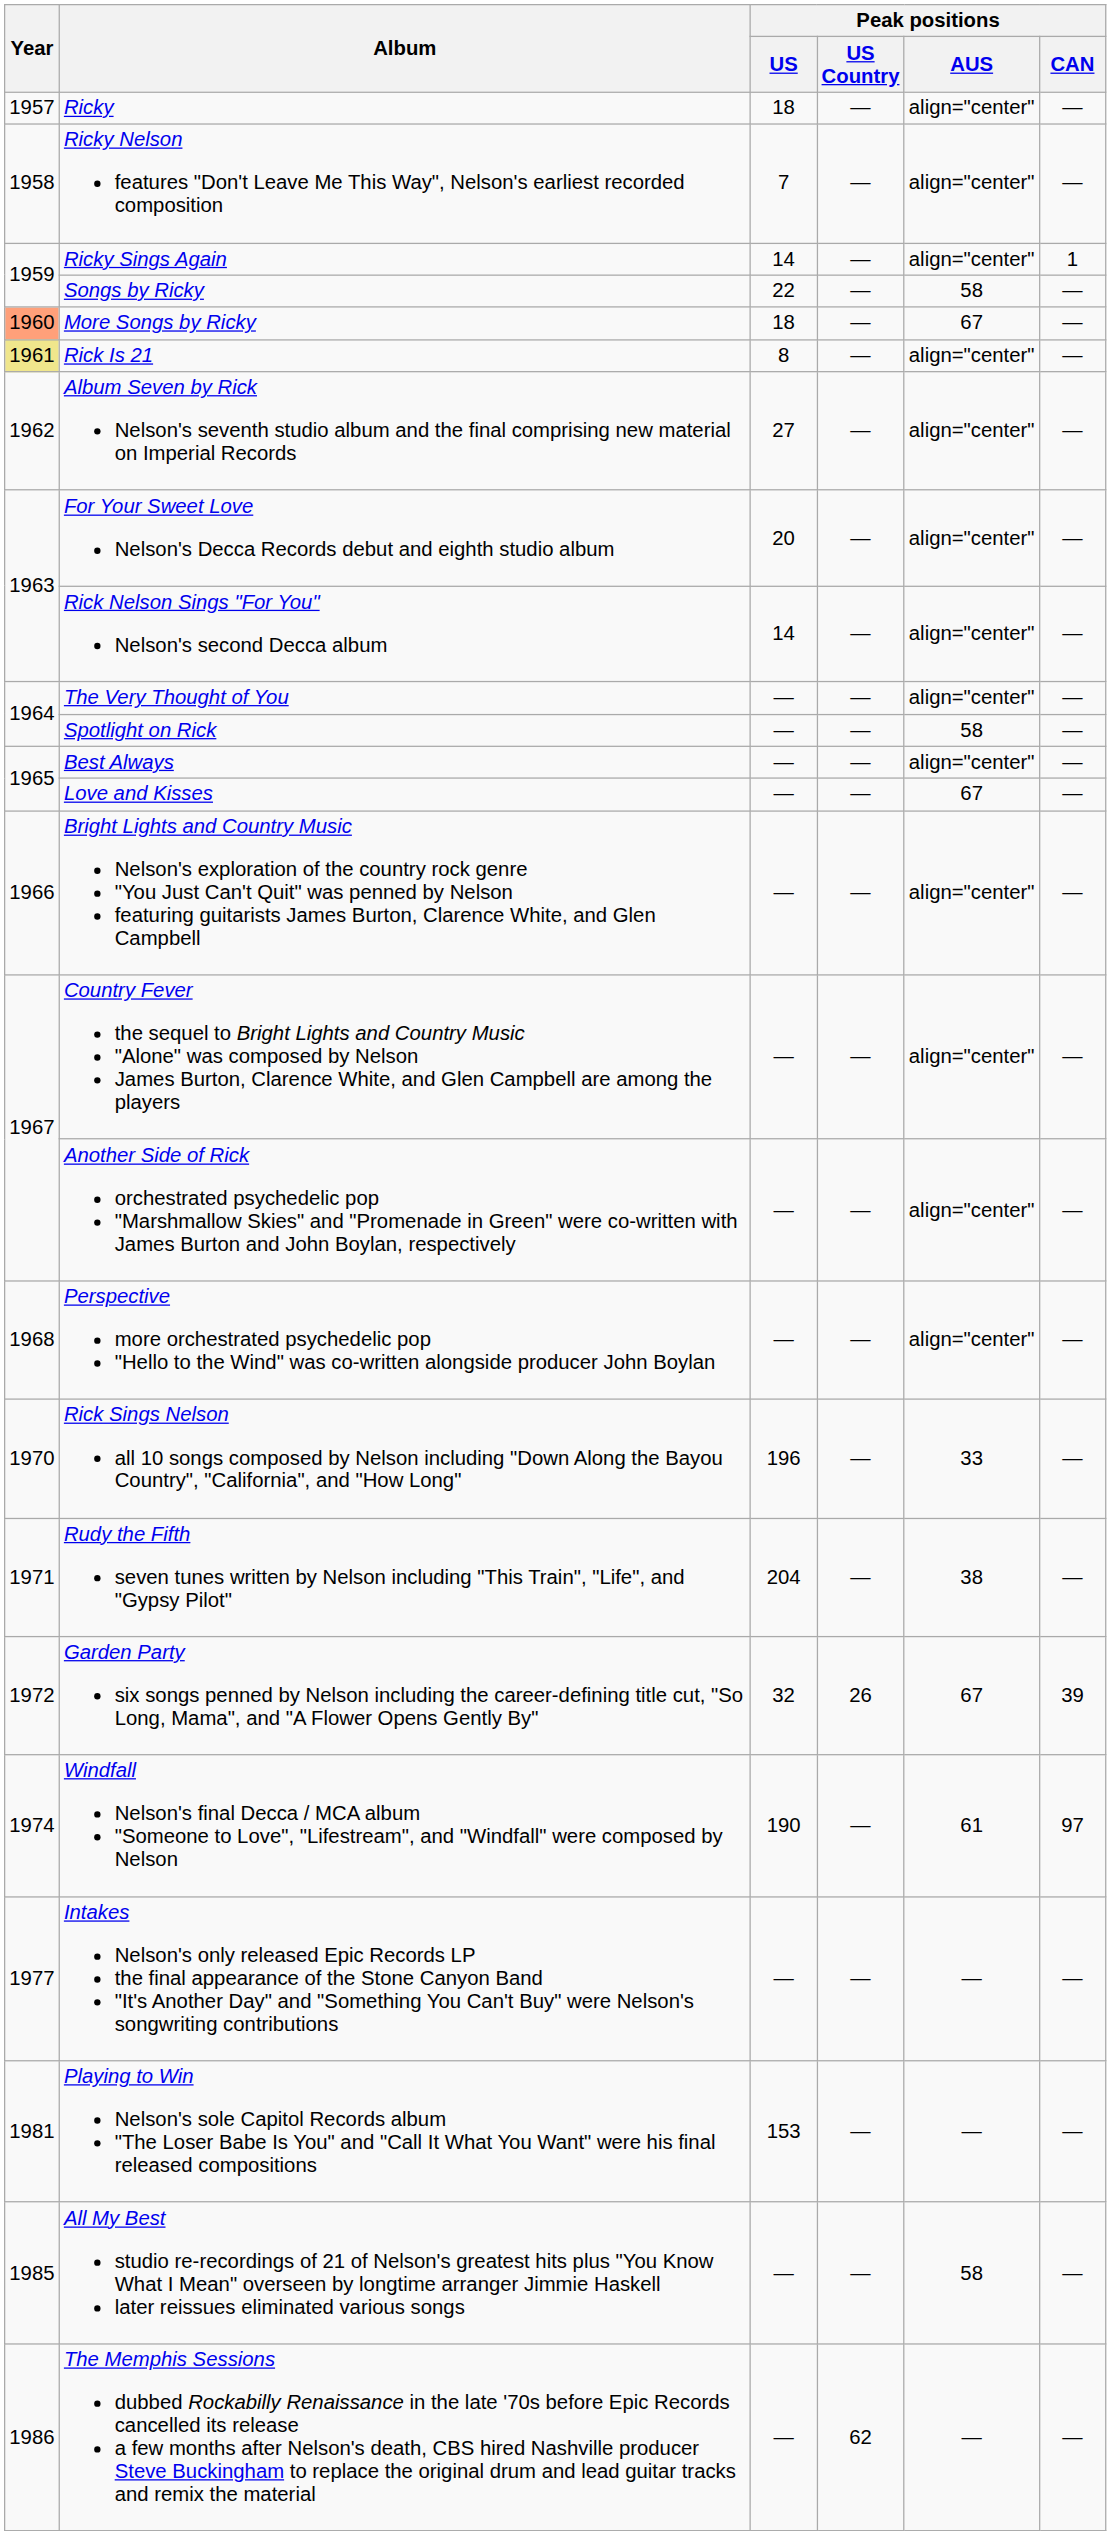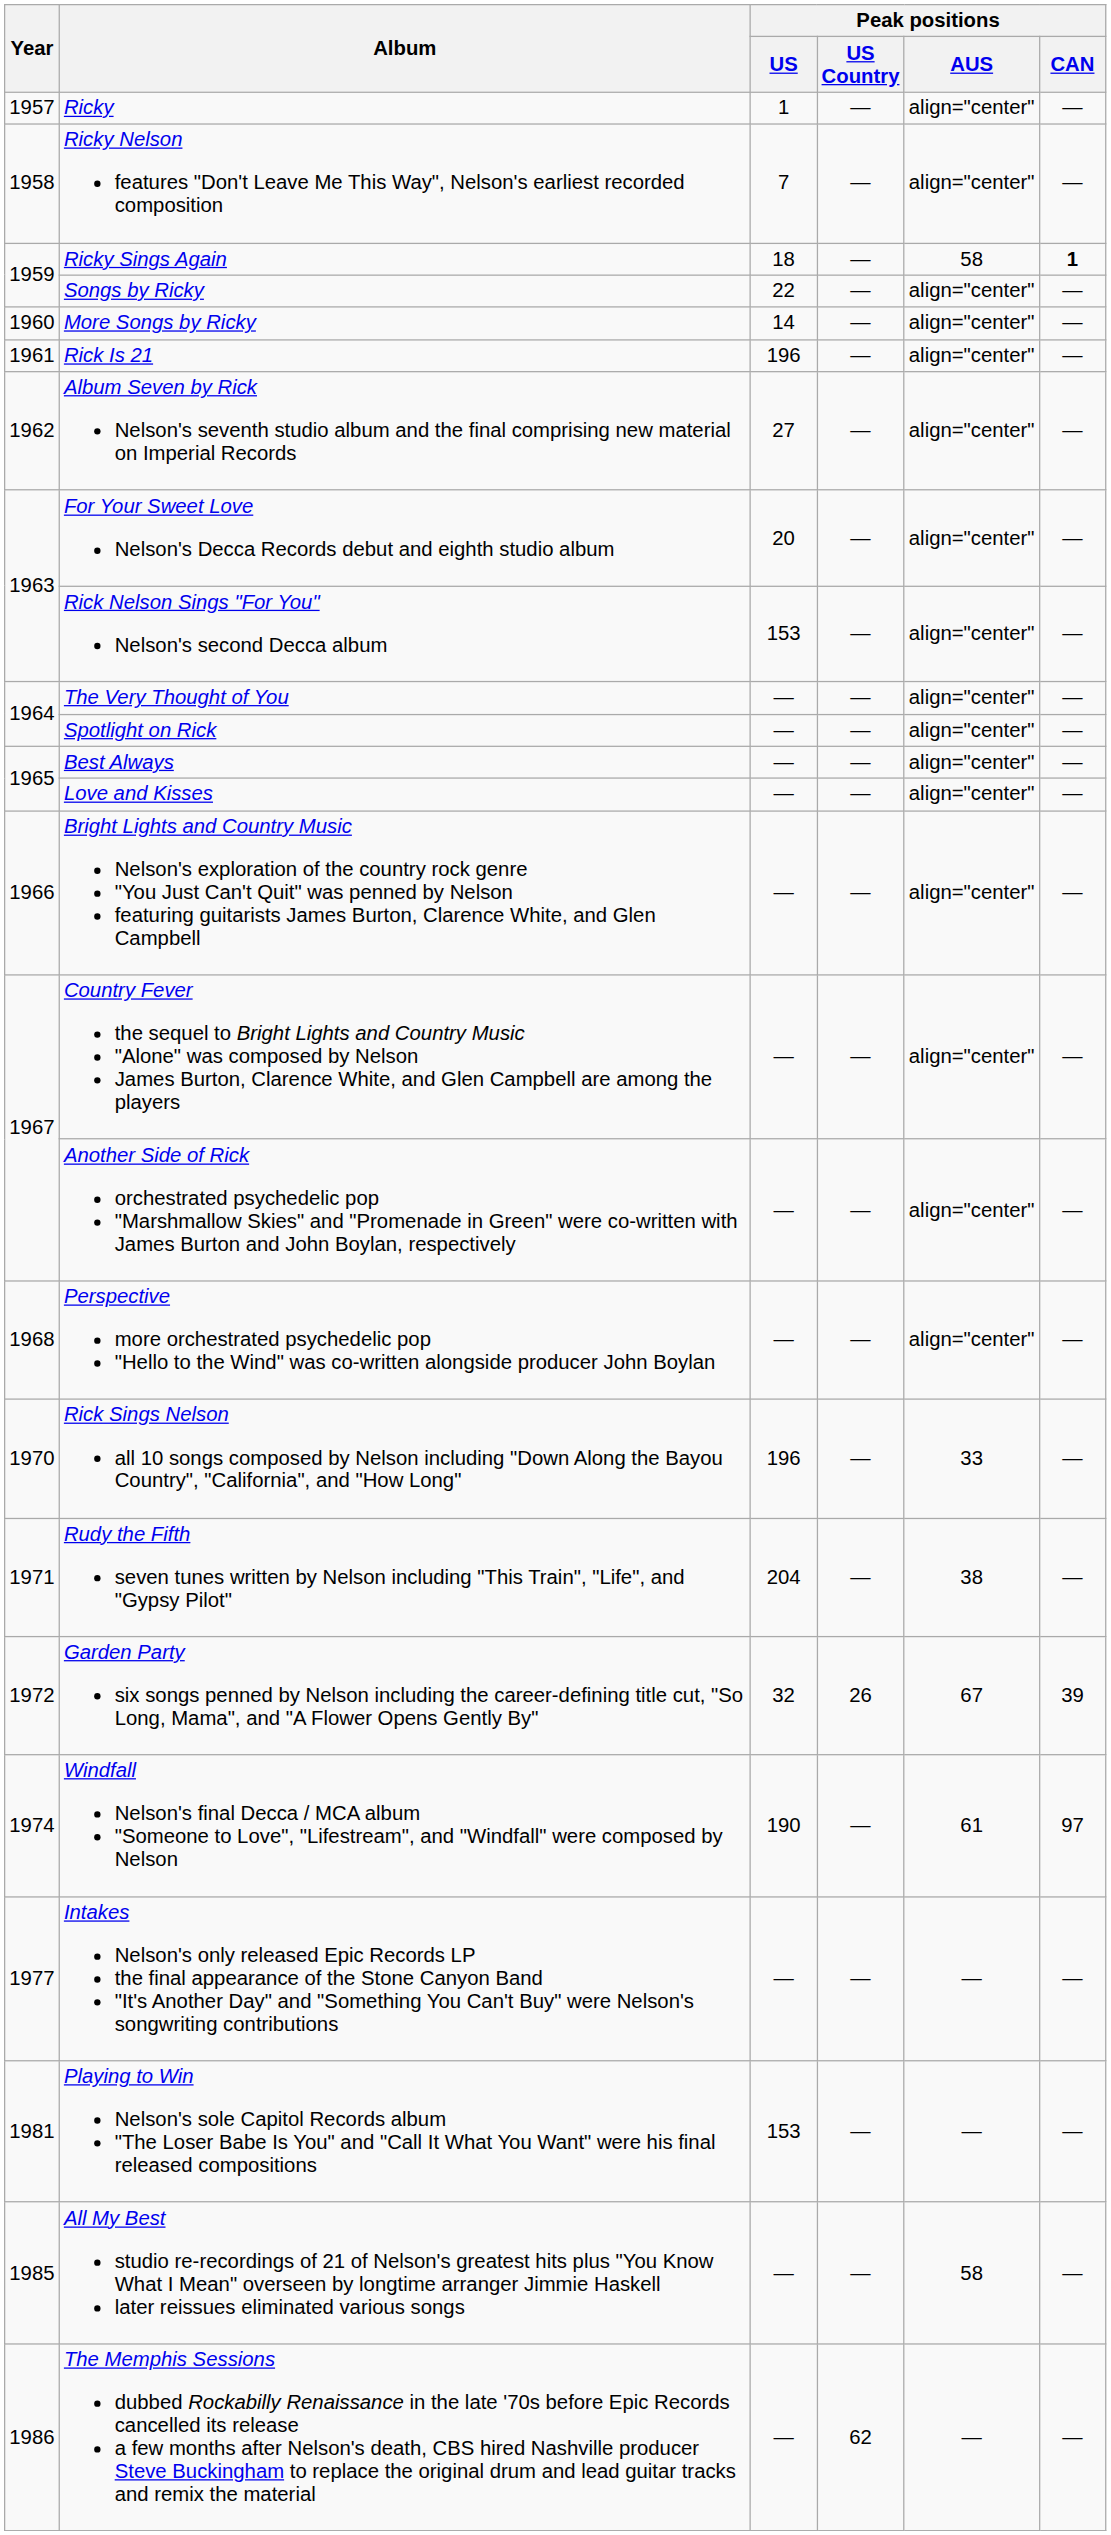(784, 107) 18 -> (784, 107) 1
(784, 258) 14 -> (784, 258) 18
(972, 258) align="center" -> (972, 258) 58
(1072, 258) normal -> (1072, 258) bold
(972, 290) 58 -> (972, 290) align="center"
(32, 323) lightsalmon background -> (32, 323) no background
(784, 323) 18 -> (784, 323) 14
(972, 323) 67 -> (972, 323) align="center"
(32, 355) khaki background -> (32, 355) no background
(784, 355) 8 -> (784, 355) 196
(784, 633) 14 -> (784, 633) 153
(972, 729) 58 -> (972, 729) align="center"
(972, 794) 67 -> (972, 794) align="center"
